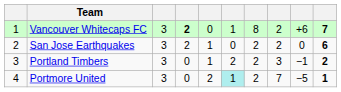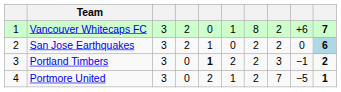(187, 29) bold -> (187, 29) normal
(325, 45) no background -> (325, 45) lightblue background
(210, 62) normal -> (210, 62) bold
(233, 78) paleturquoise background -> (233, 78) no background
